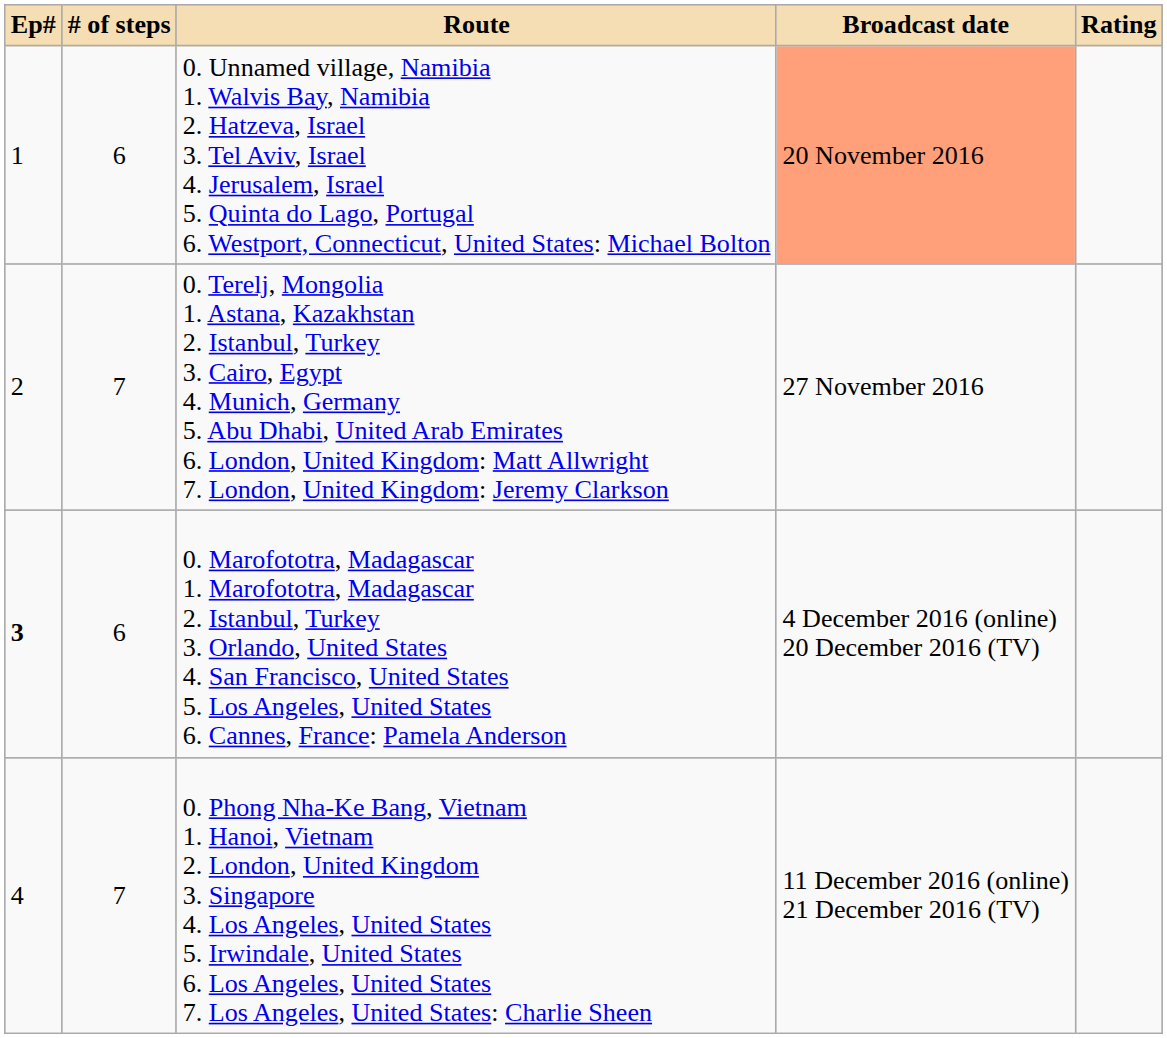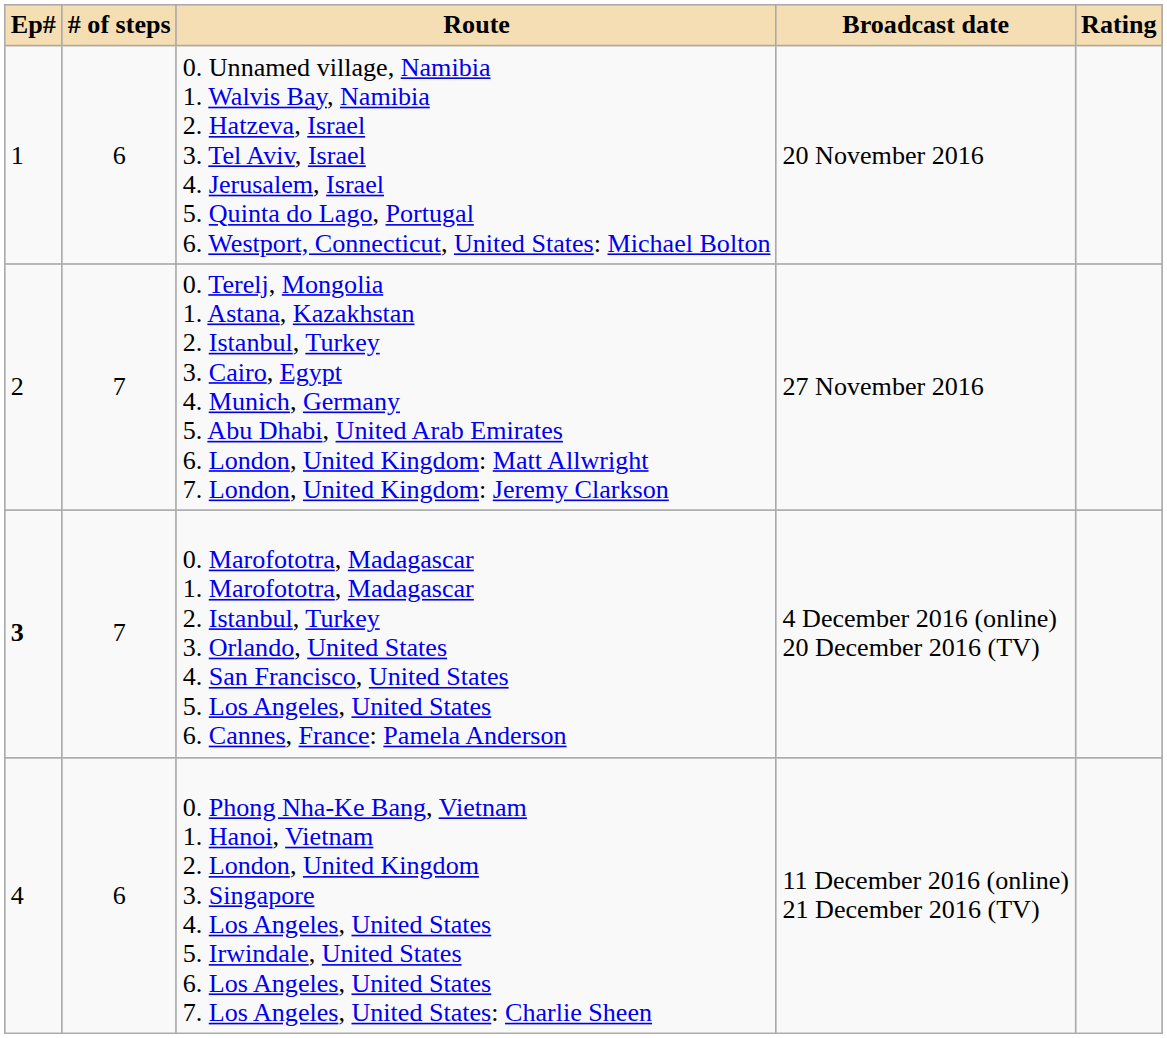(883, 154) lightsalmon background -> (883, 154) no background
(119, 633) 6 -> (119, 633) 7
(119, 894) 7 -> (119, 894) 6
